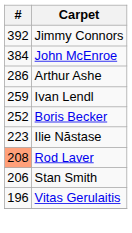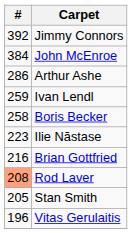(18, 116) 252 -> (18, 116) 258
+ row: (76, 157)
(18, 177) 206 -> (18, 198) 205
